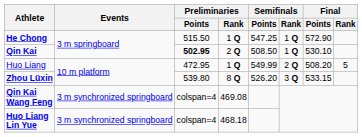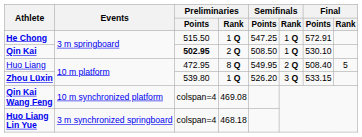(318, 38) 572.90 -> (318, 38) 572.91
(233, 65) 1 Q -> (233, 65) 8 Q
(264, 65) 549.99 -> (264, 65) 549.95
(318, 65) 508.20 -> (318, 65) 508.40
(233, 79) 8 Q -> (233, 79) 1 Q
(115, 97) 3 m synchronized springboard -> (110, 97) 10 m synchronized platform
